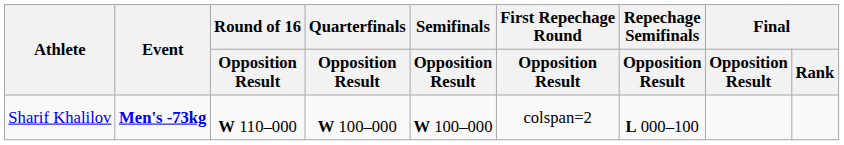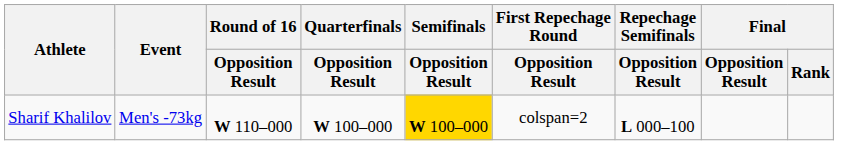(163, 117) bold -> (161, 117) normal
(453, 126) no background -> (449, 126) gold background
